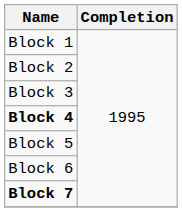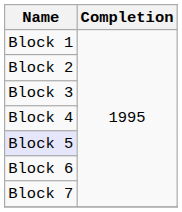(41, 118) bold -> (41, 118) normal
(41, 143) no background -> (41, 143) lavender background
(41, 194) bold -> (41, 194) normal
